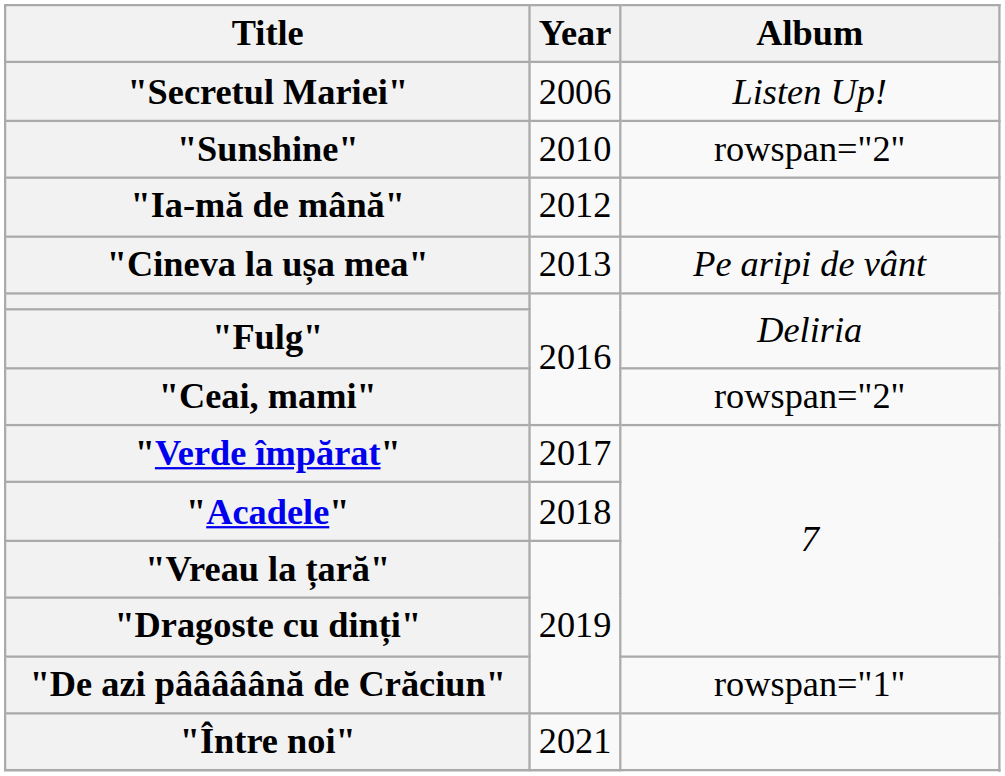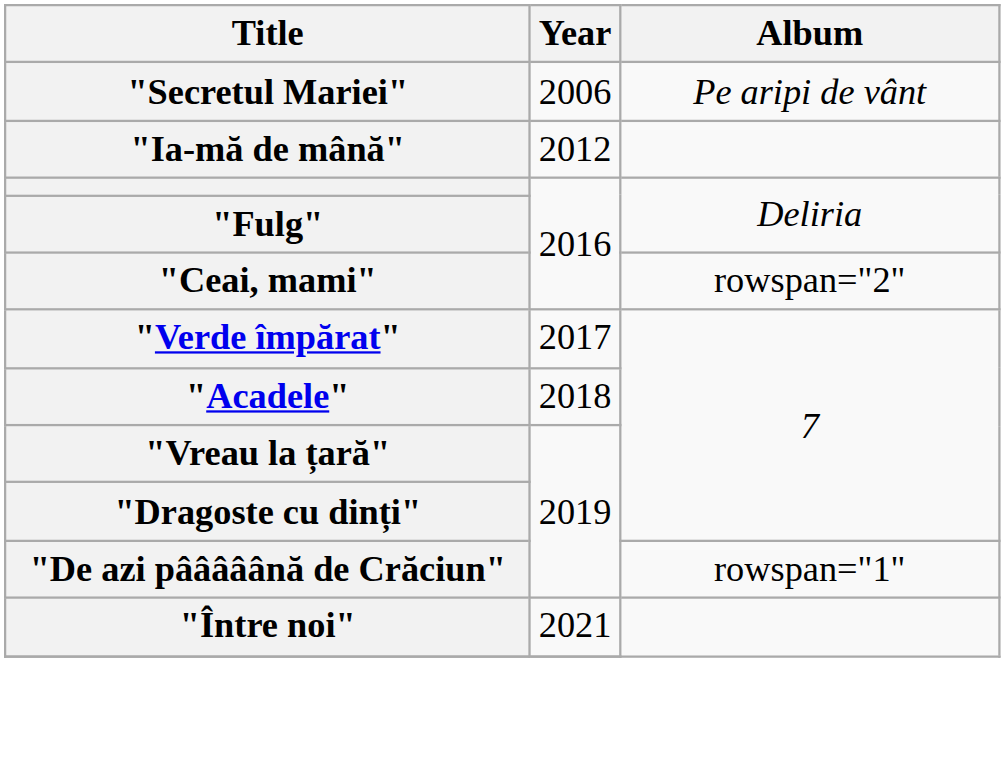(810, 90) Listen Up! -> (810, 90) Pe aripi de vânt
- row: (268, 148)
- row: (268, 263)
